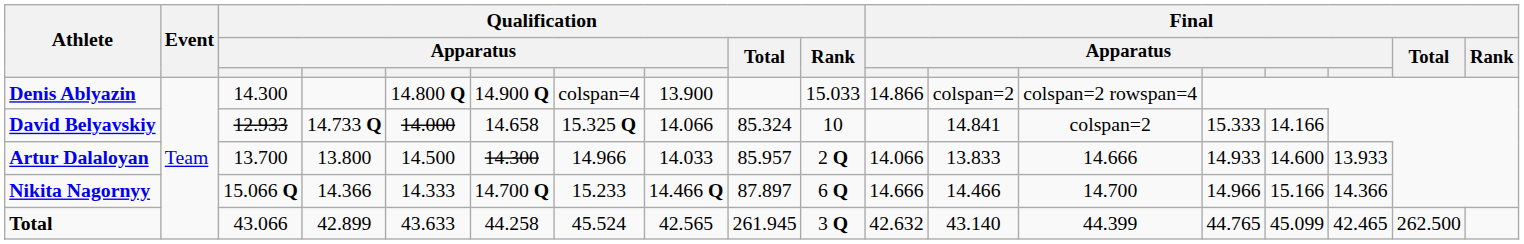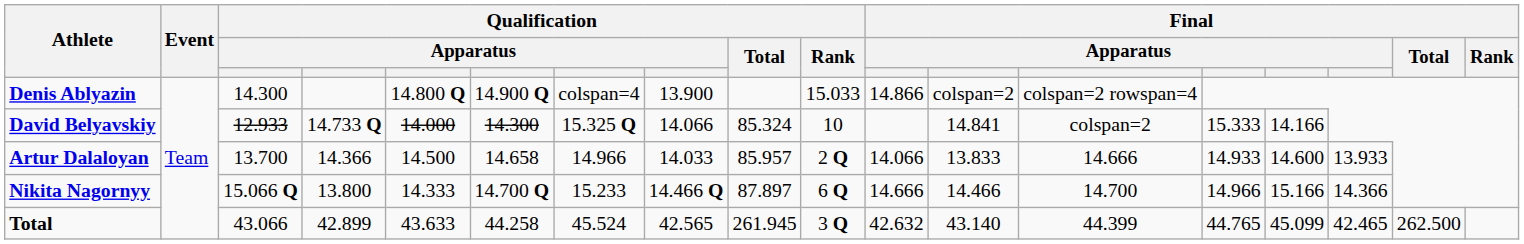(512, 125) 14.658 -> (512, 125) 14.300
(344, 158) 13.800 -> (344, 158) 14.366
(512, 158) 14.300 -> (512, 158) 14.658
(344, 190) 14.366 -> (344, 190) 13.800
